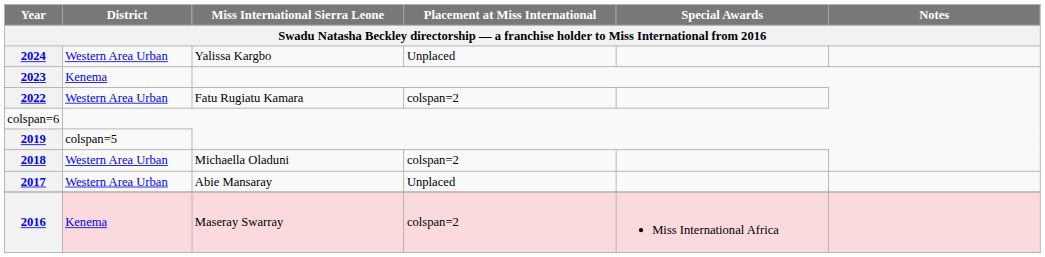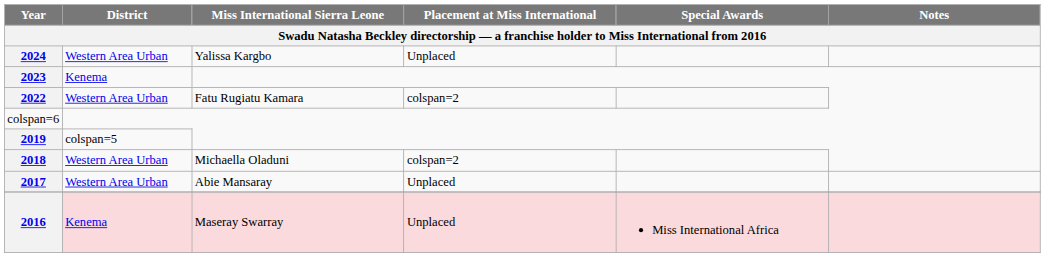(433, 222) colspan=2 -> (431, 222) Unplaced
